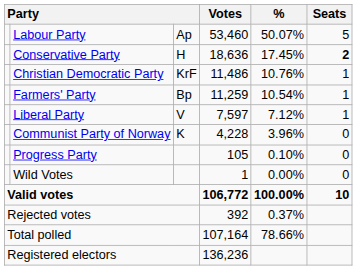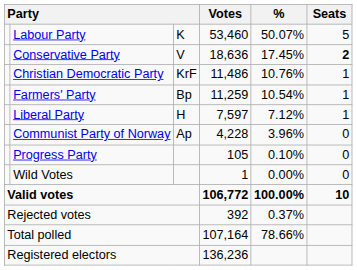(184, 34) Ap -> (181, 34) K
(181, 54) H -> (181, 54) V
(181, 114) V -> (181, 114) H
(181, 134) K -> (184, 134) Ap
